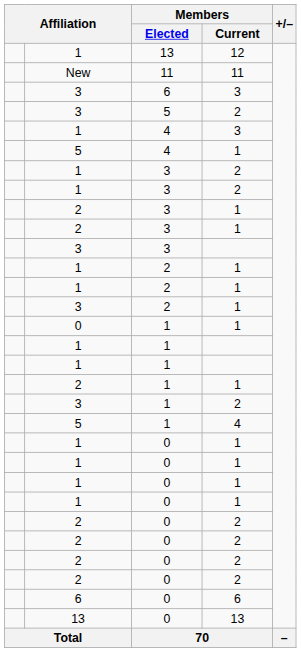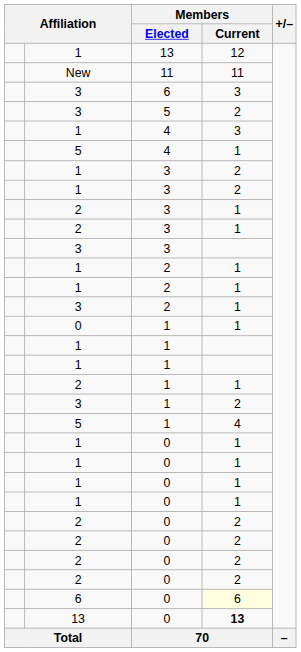(237, 599) no background -> (237, 599) lightyellow background
(237, 619) normal -> (237, 619) bold
